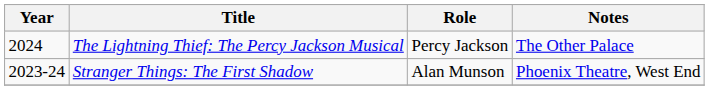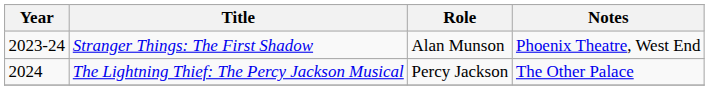rows swapped: (193, 71) <-> (238, 44)
